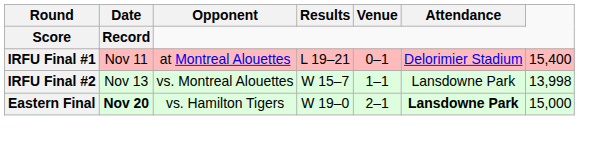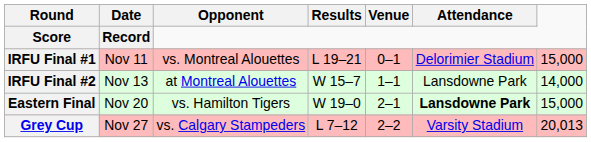(225, 59) at Montreal Alouettes -> (231, 59) vs. Montreal Alouettes
(550, 59) 15,400 -> (562, 59) 15,000
(225, 81) vs. Montreal Alouettes -> (231, 81) at Montreal Alouettes
(550, 81) 13,998 -> (562, 81) 14,000
(126, 103) bold -> (126, 103) normal
+ row: (52, 125)
